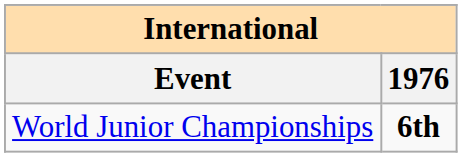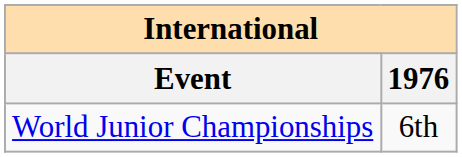(418, 126) bold -> (418, 126) normal
